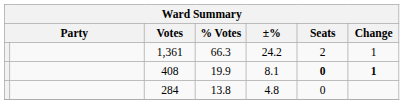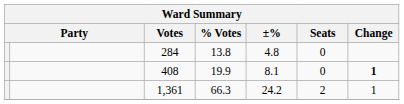rows swapped: (170, 52) <-> (170, 90)
(323, 71) bold -> (323, 71) normal
